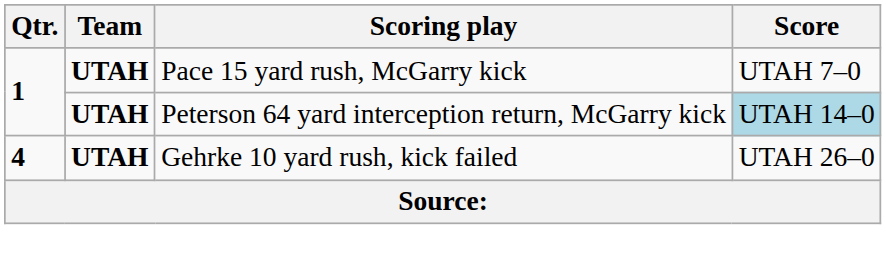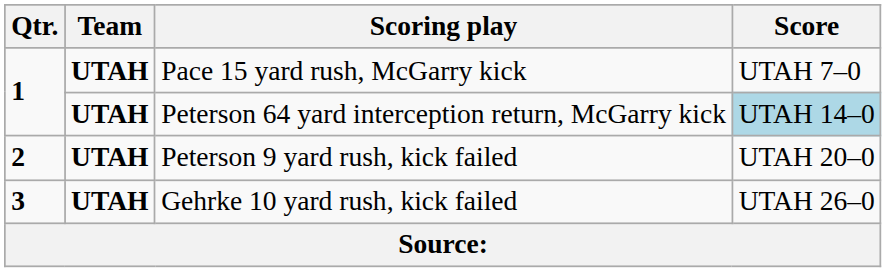+ row: (339, 157)
(18, 157) 4 -> (18, 200) 3
